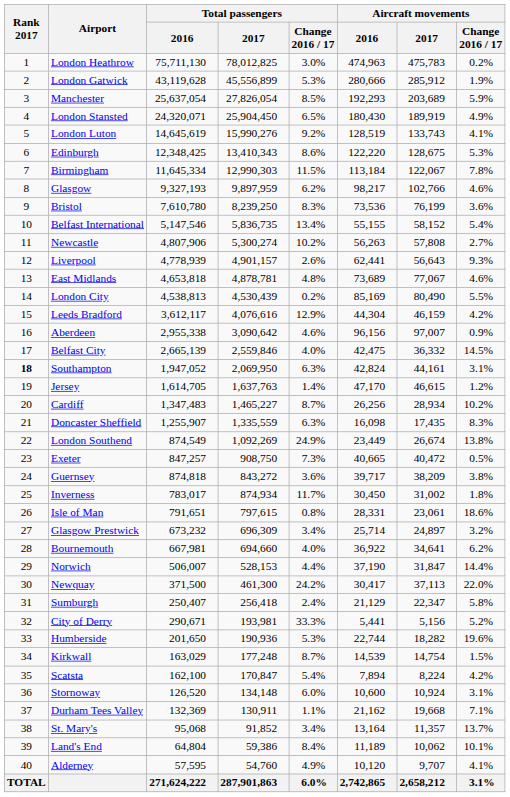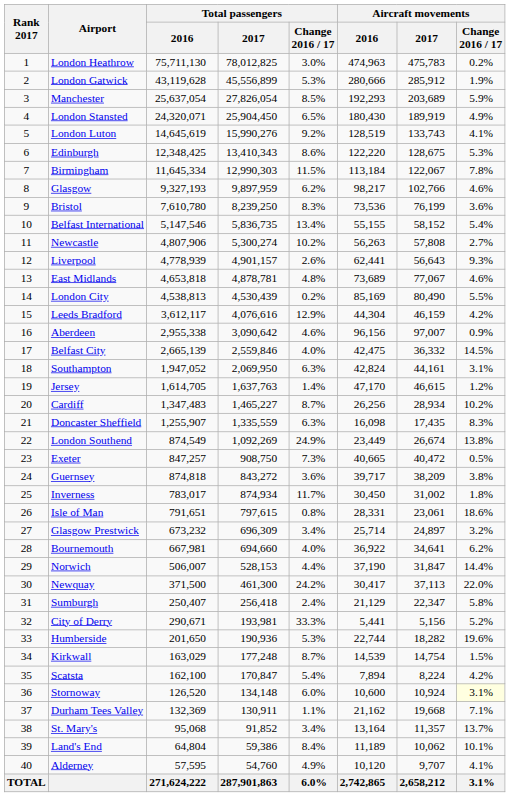(26, 368) bold -> (26, 368) normal
(481, 692) no background -> (481, 692) lightyellow background
